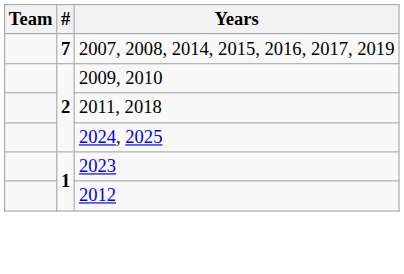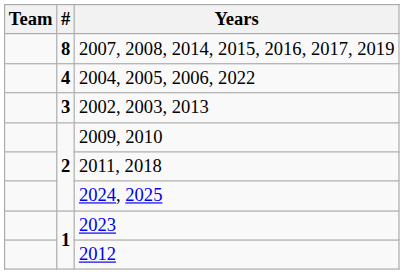(66, 48) 7 -> (66, 48) 8
+ row: (167, 78)
+ row: (144, 107)
